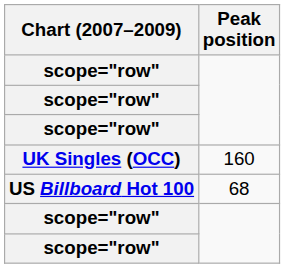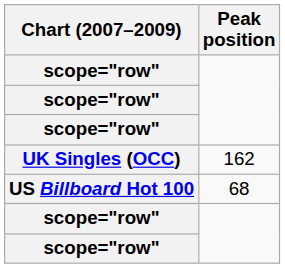(239, 159) 160 -> (239, 159) 162
